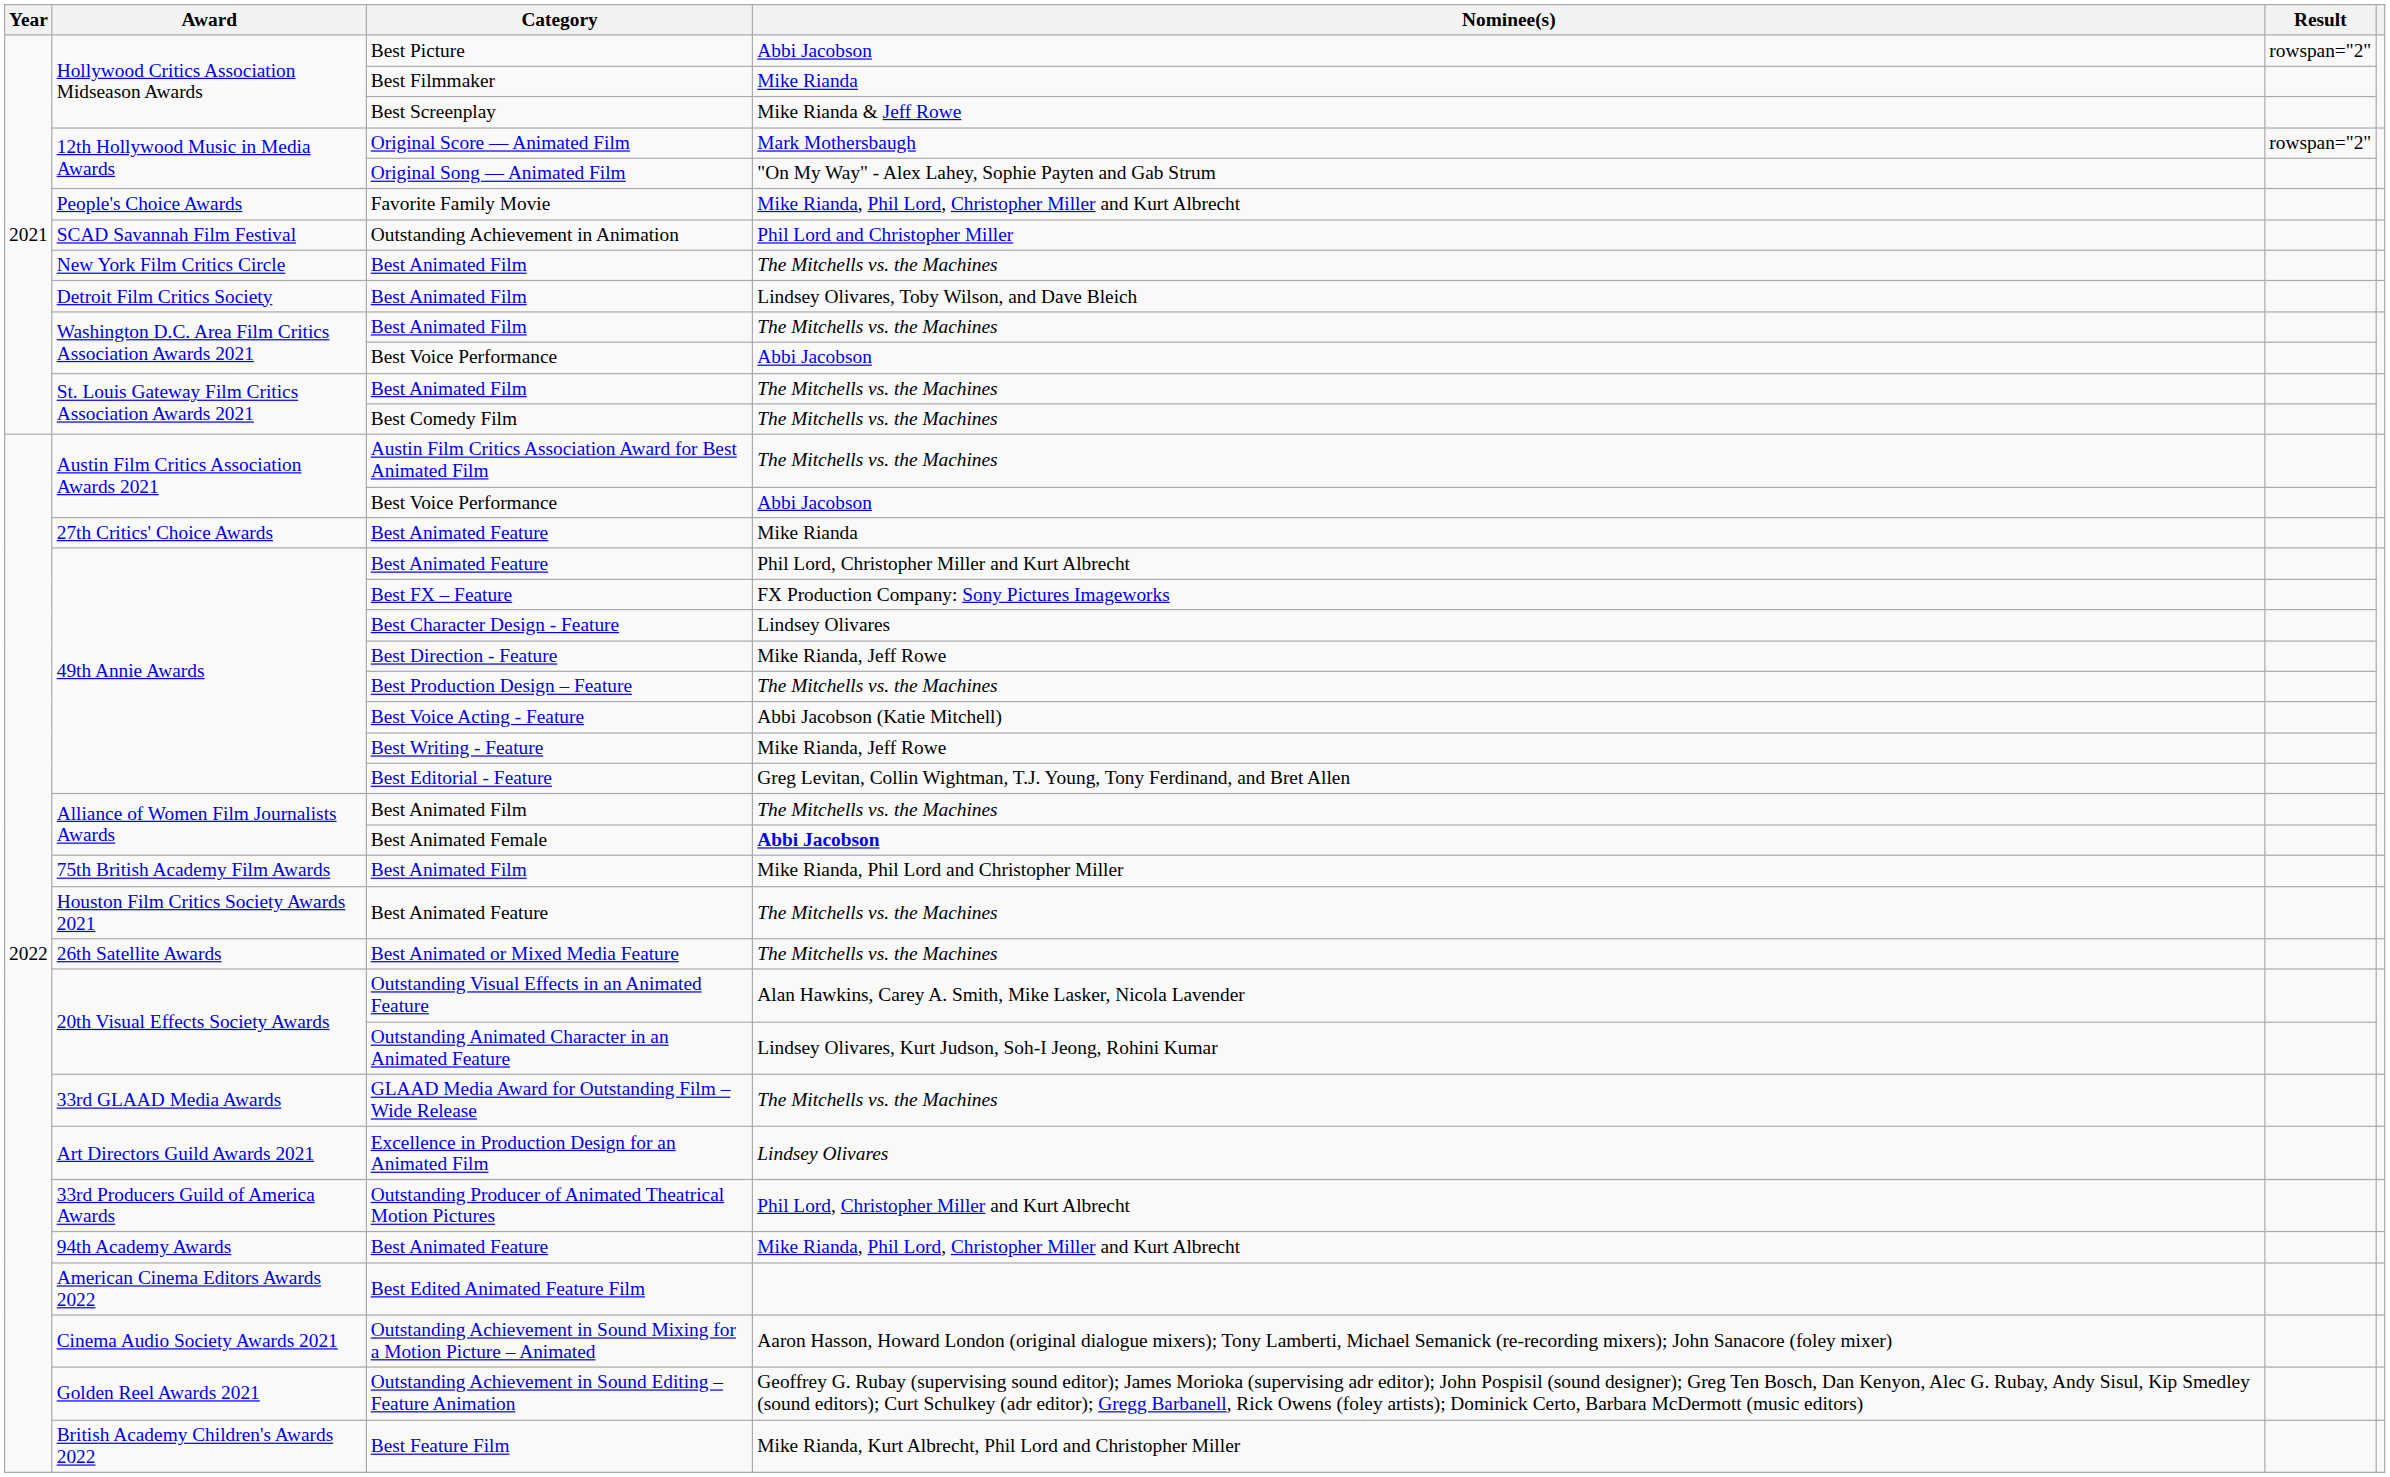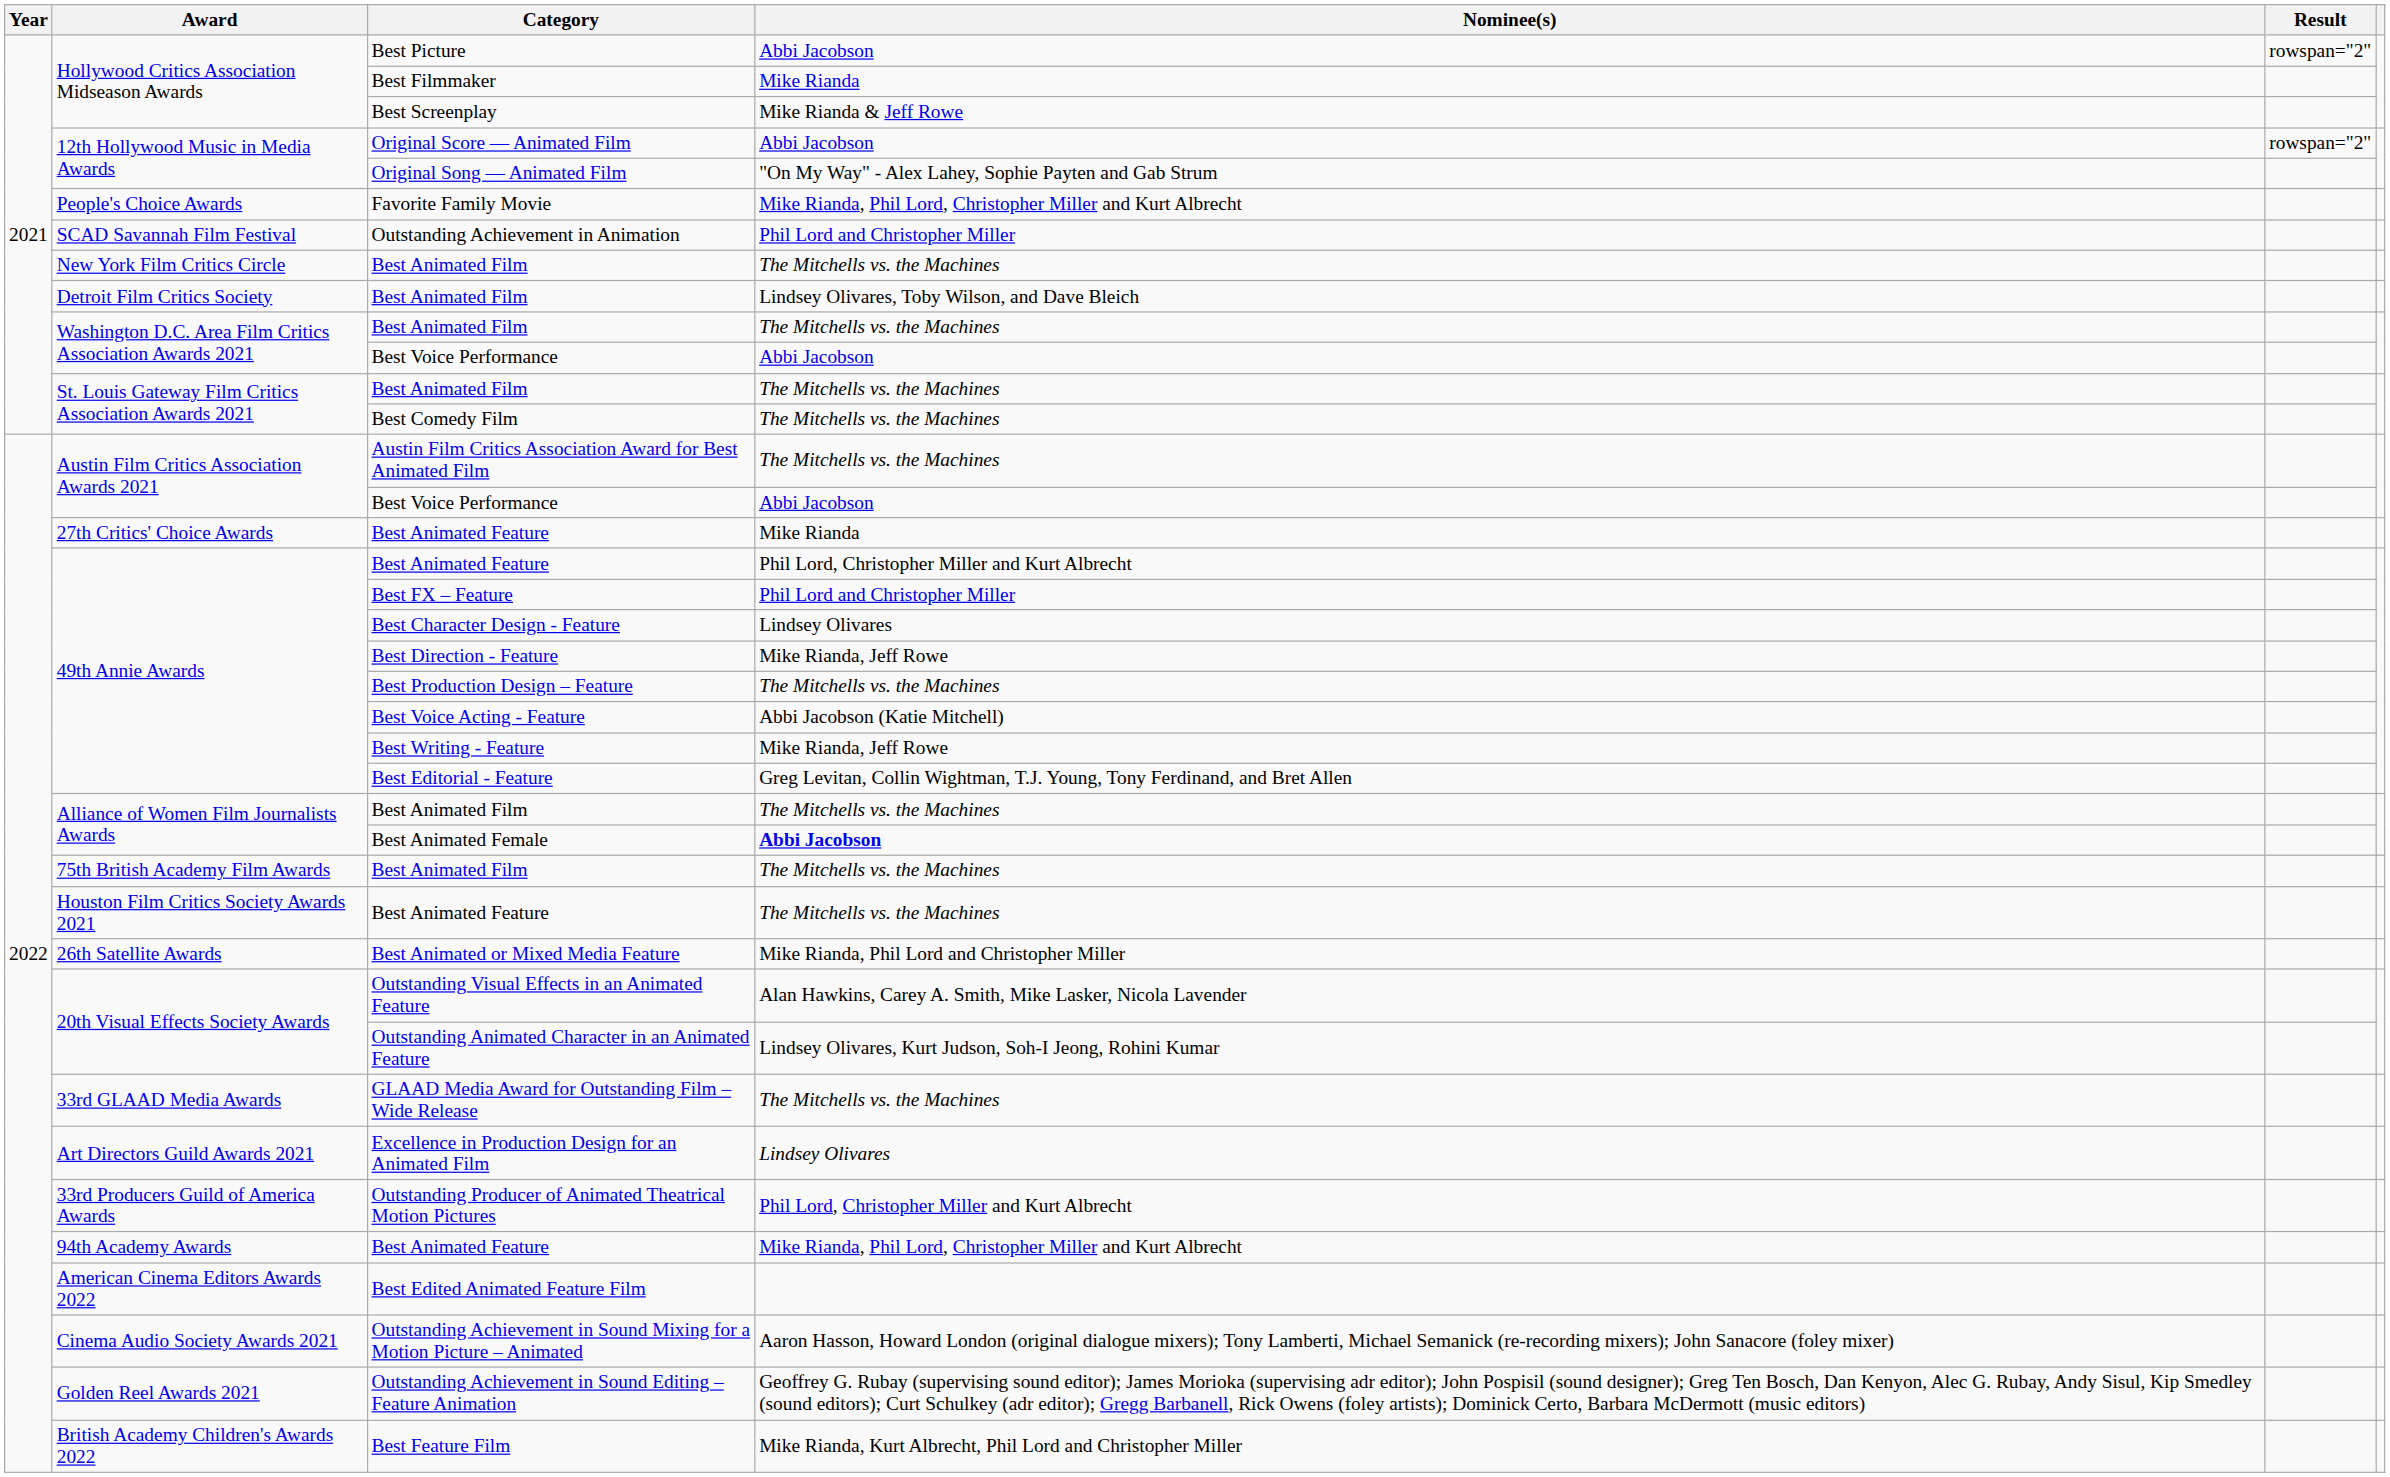(837, 142) Mark Mothersbaugh -> (816, 142) Abbi Jacobson
(964, 594) FX Production Company: Sony Pictures Imageworks -> (887, 594) Phil Lord and Christopher Miller
(940, 870) Mike Rianda, Phil Lord and Christopher Miller -> (879, 870) The Mitchells vs. the Machines
(877, 953) The Mitchells vs. the Machines -> (942, 953) Mike Rianda, Phil Lord and Christopher Miller
